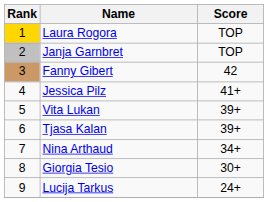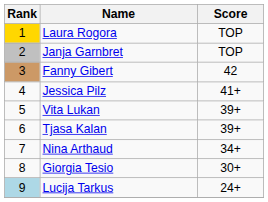(22, 187) no background -> (22, 187) lightblue background
